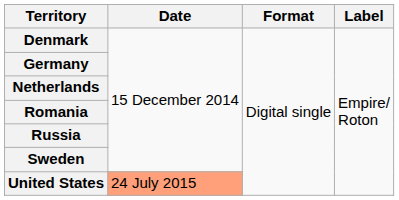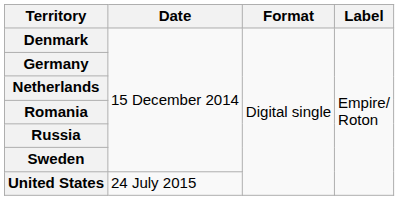(154, 183) lightsalmon background -> (154, 183) no background
